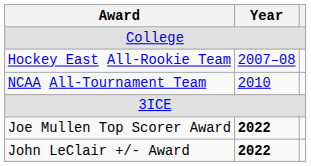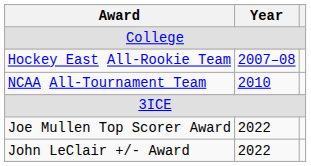(254, 128) bold -> (254, 128) normal
(254, 151) bold -> (254, 151) normal
